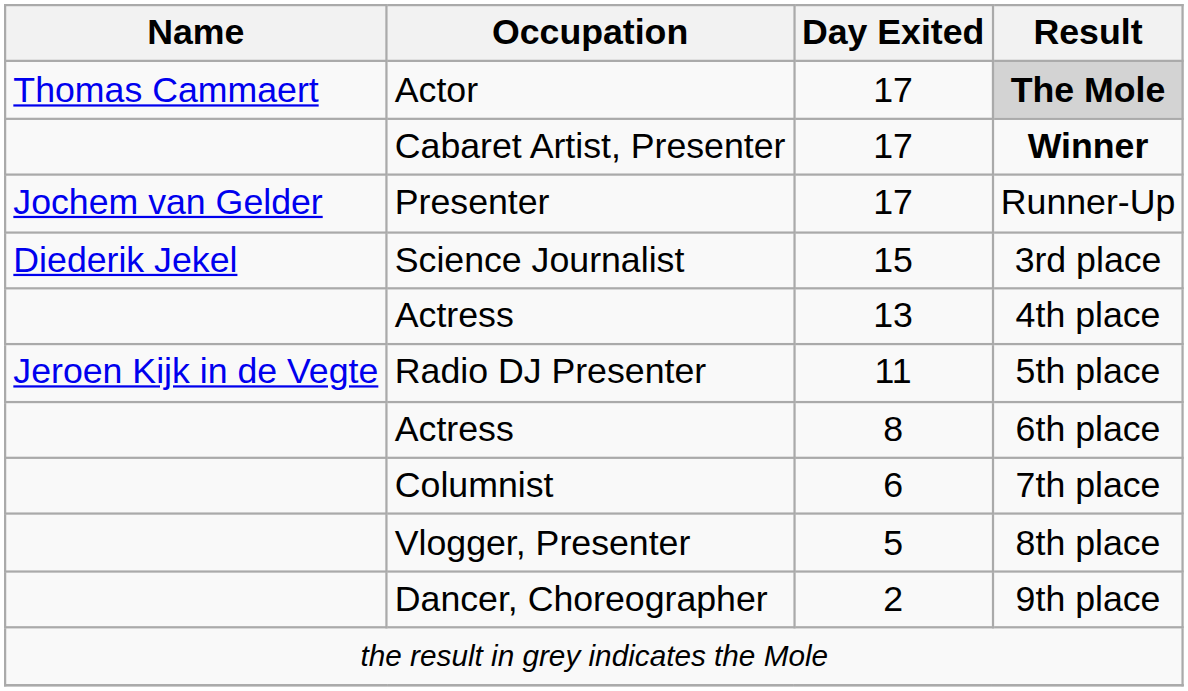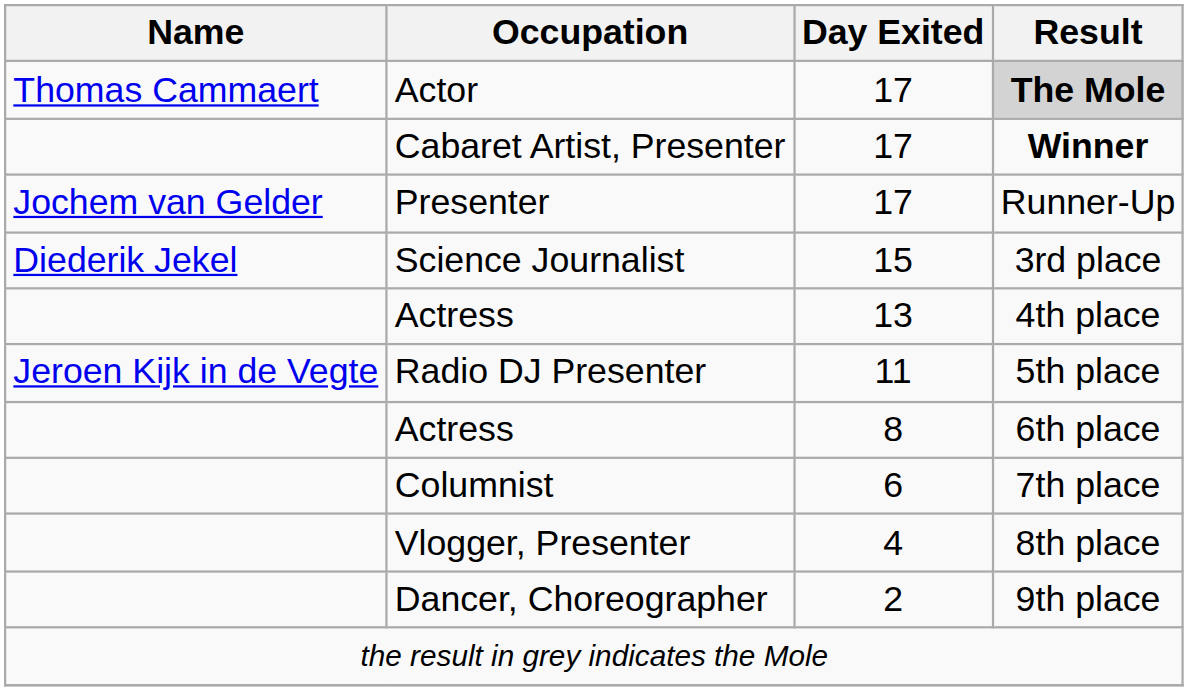(893, 542) 5 -> (893, 542) 4
